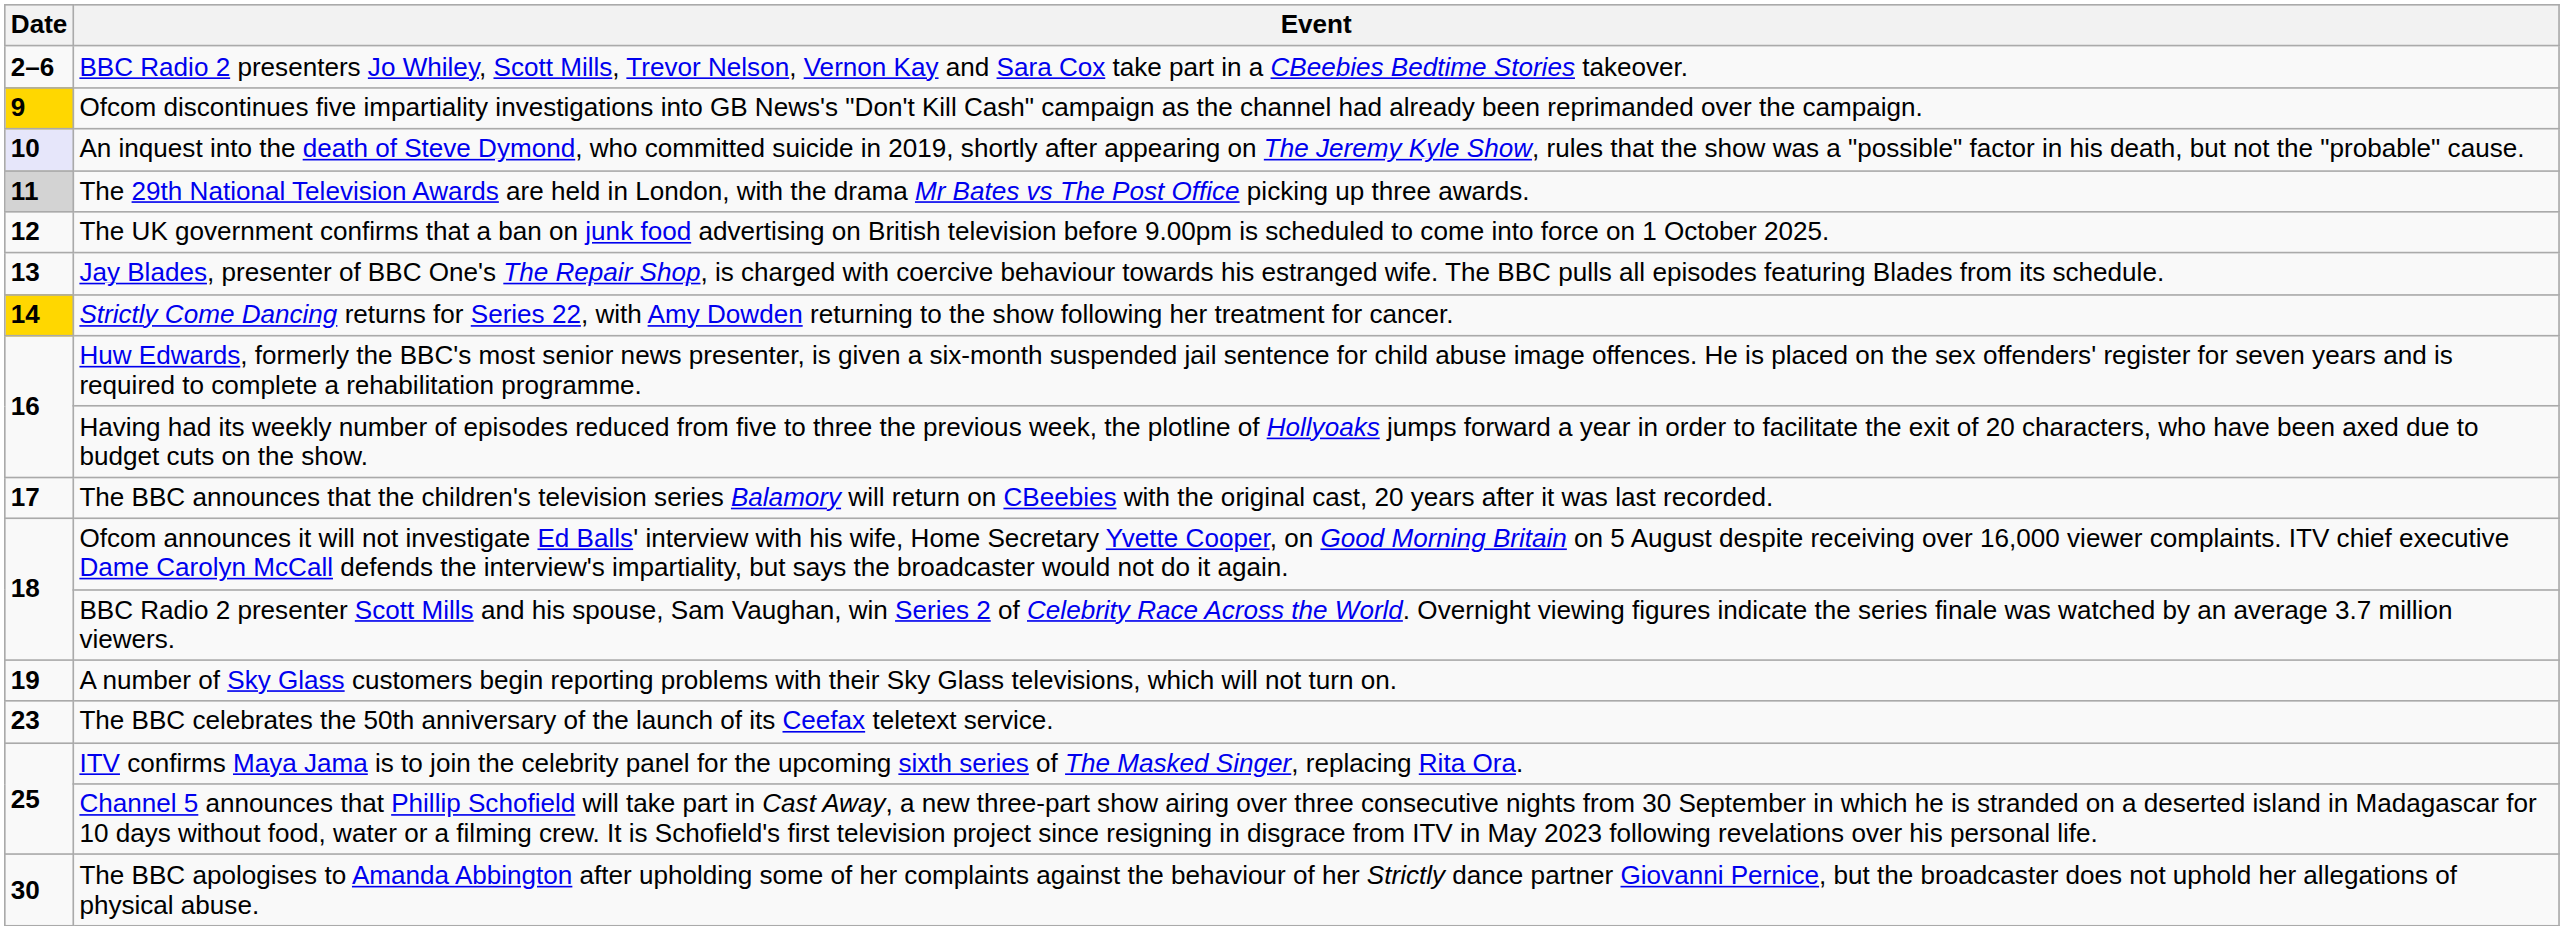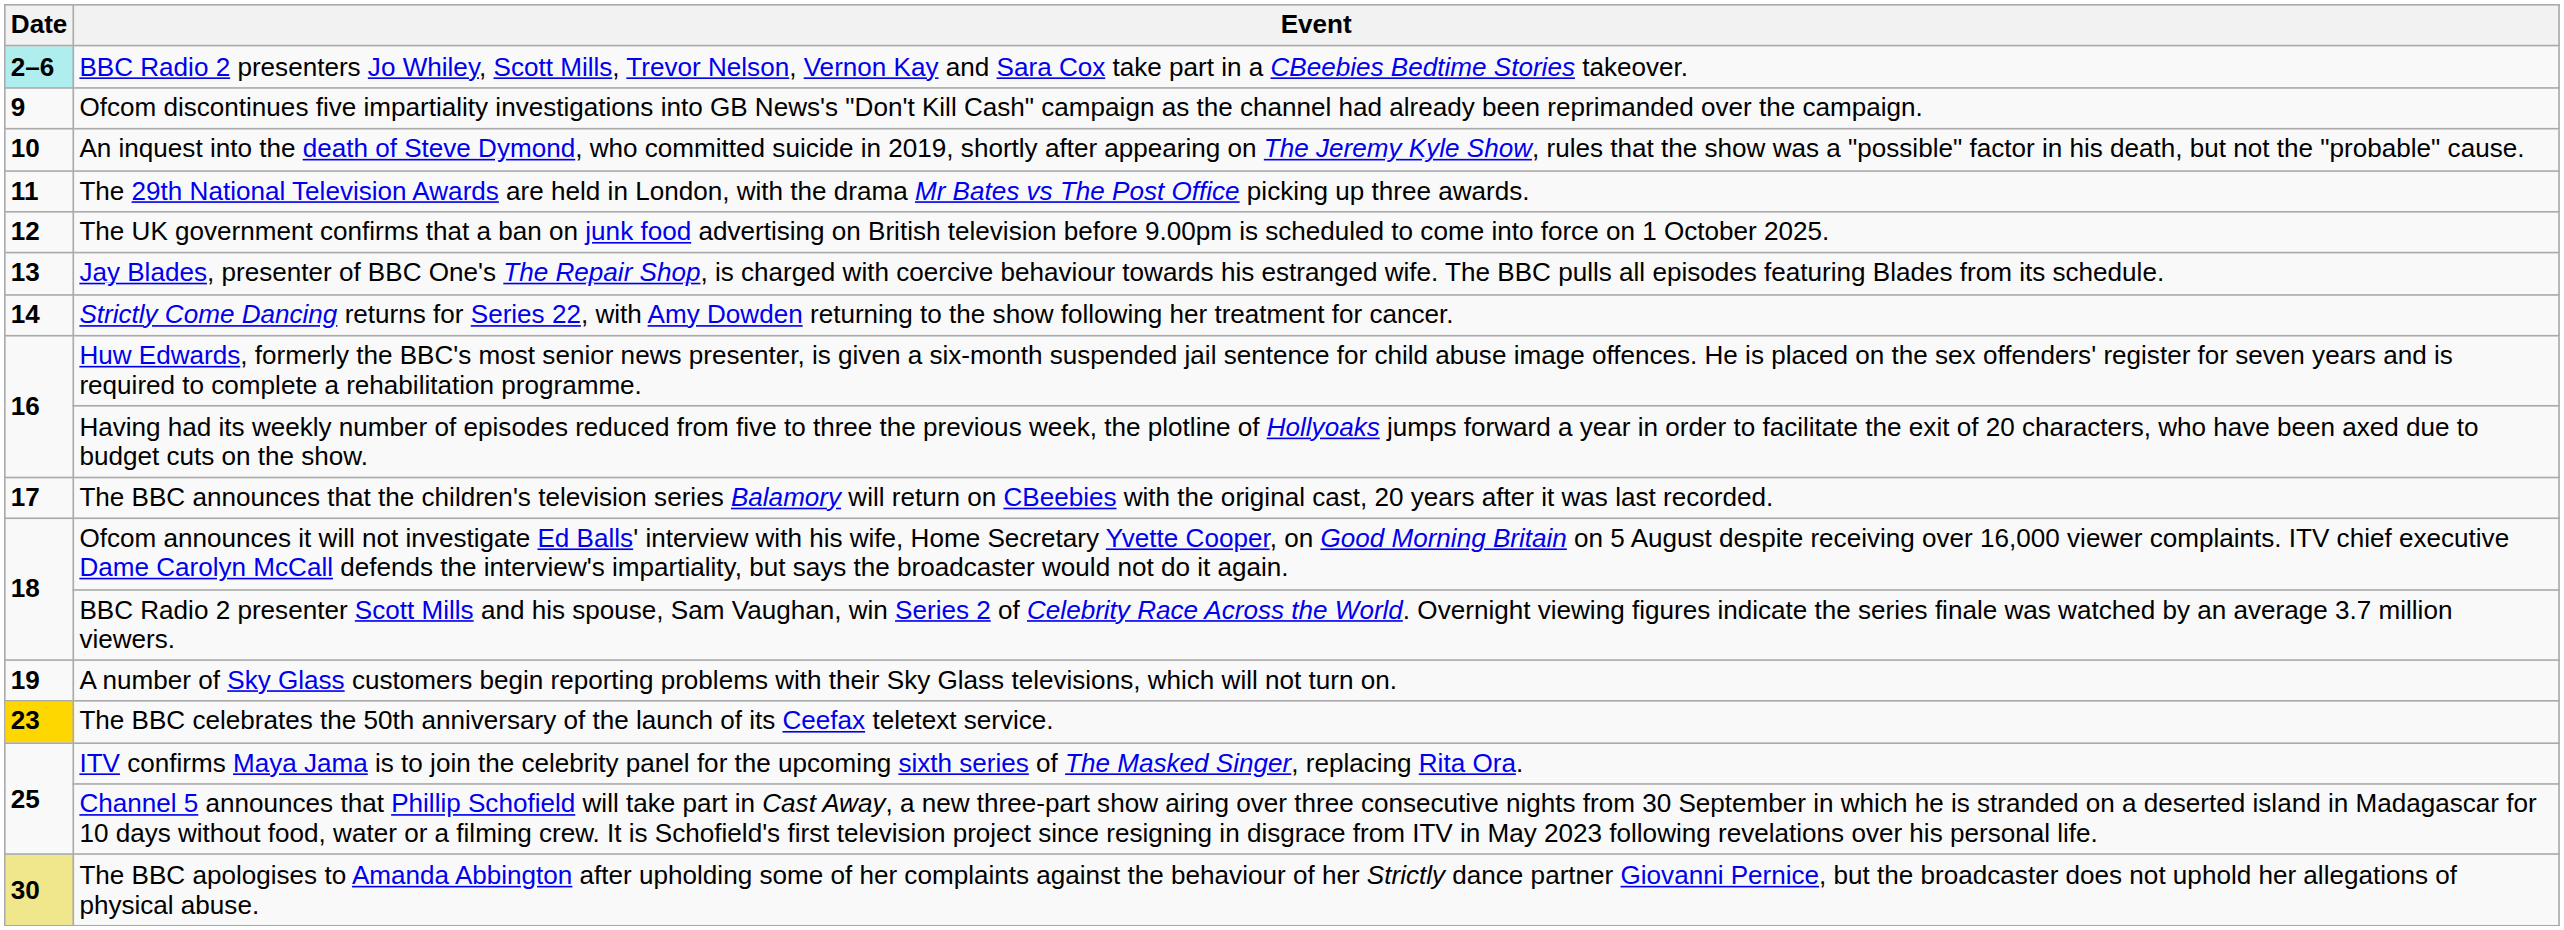(33, 66) no background -> (33, 66) paleturquoise background
(18, 107) gold background -> (18, 107) no background
(25, 149) lavender background -> (25, 149) no background
(25, 190) lightgrey background -> (25, 190) no background
(25, 314) gold background -> (25, 314) no background
(25, 721) no background -> (25, 721) gold background
(25, 889) no background -> (25, 889) khaki background
